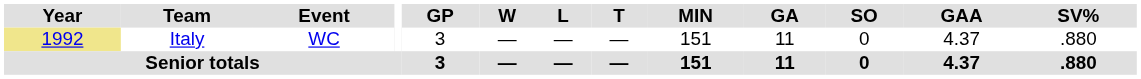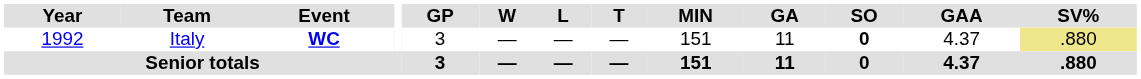(62, 39) khaki background -> (62, 39) no background
(324, 39) normal -> (324, 39) bold
(864, 39) normal -> (864, 39) bold
(1078, 39) no background -> (1078, 39) khaki background
